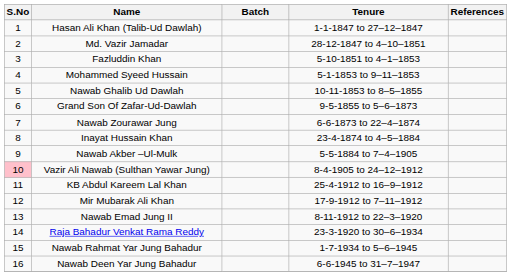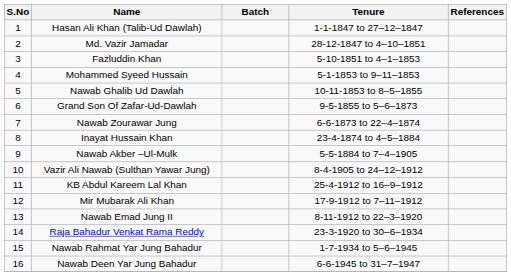(18, 169) pink background -> (18, 169) no background
